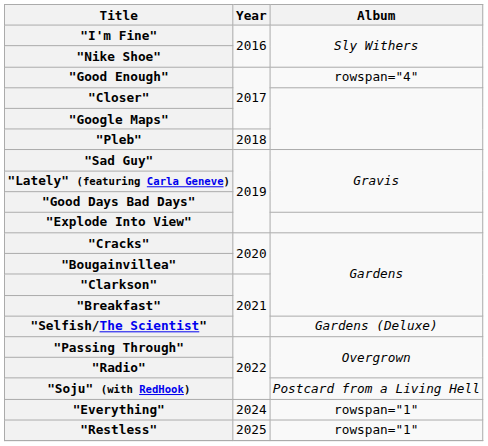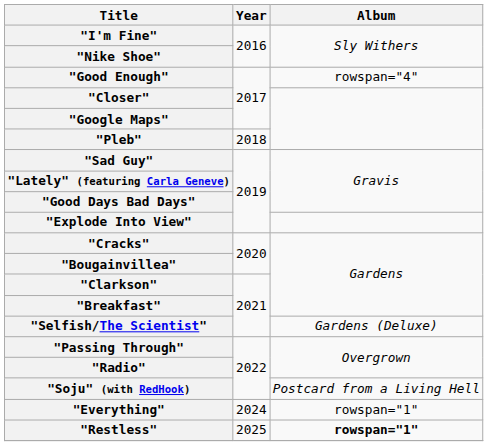(376, 430) normal -> (376, 430) bold
